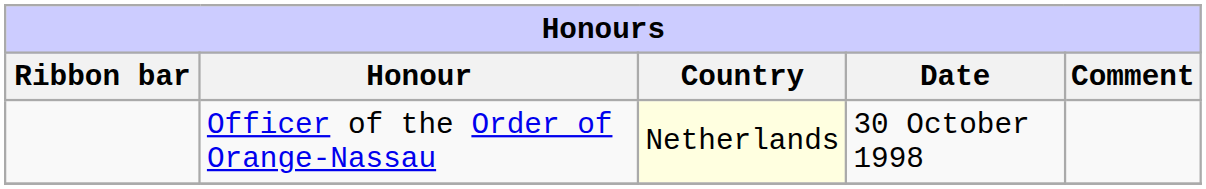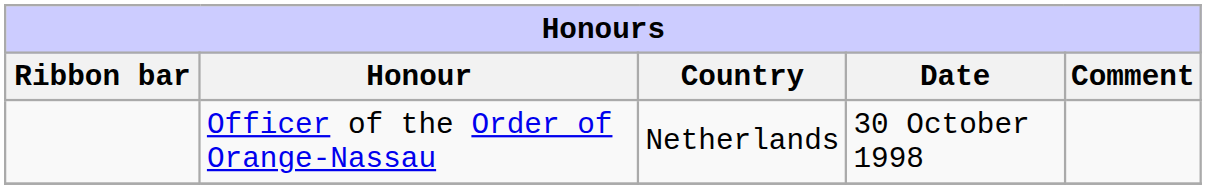(742, 142) lightyellow background -> (742, 142) no background
